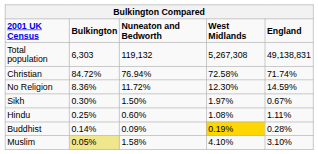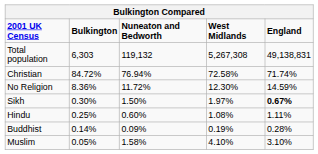(279, 101) normal -> (279, 101) bold
(221, 129) gold background -> (221, 129) no background
(84, 143) khaki background -> (84, 143) no background
